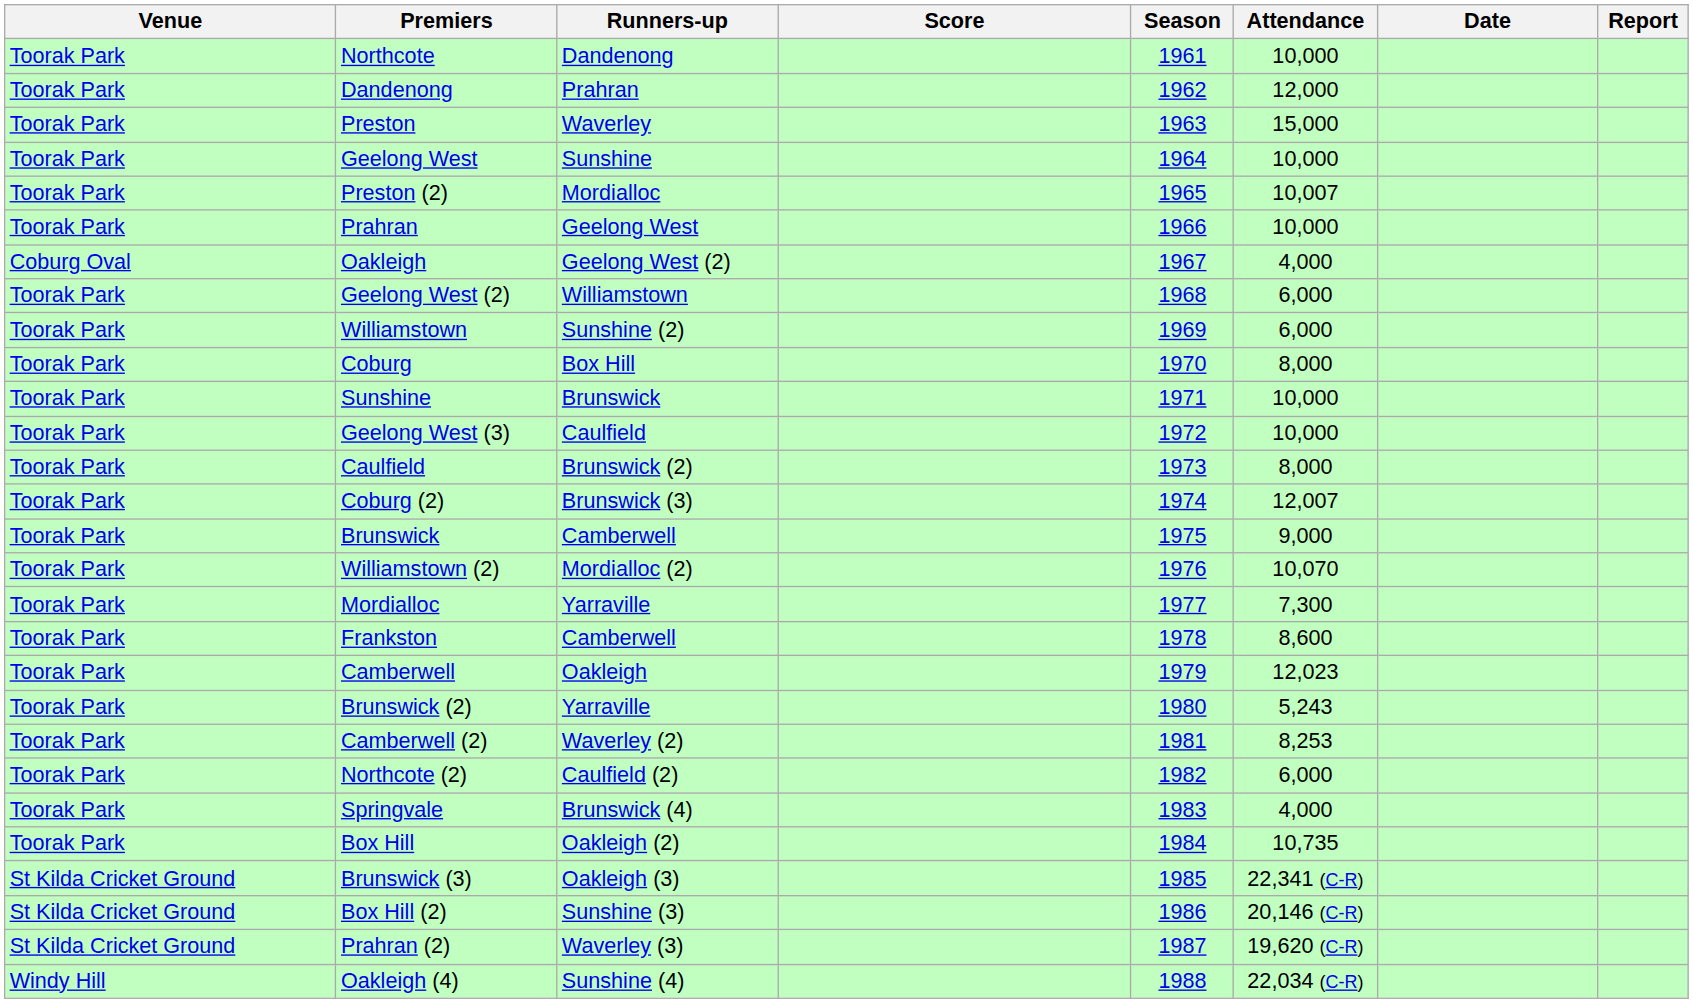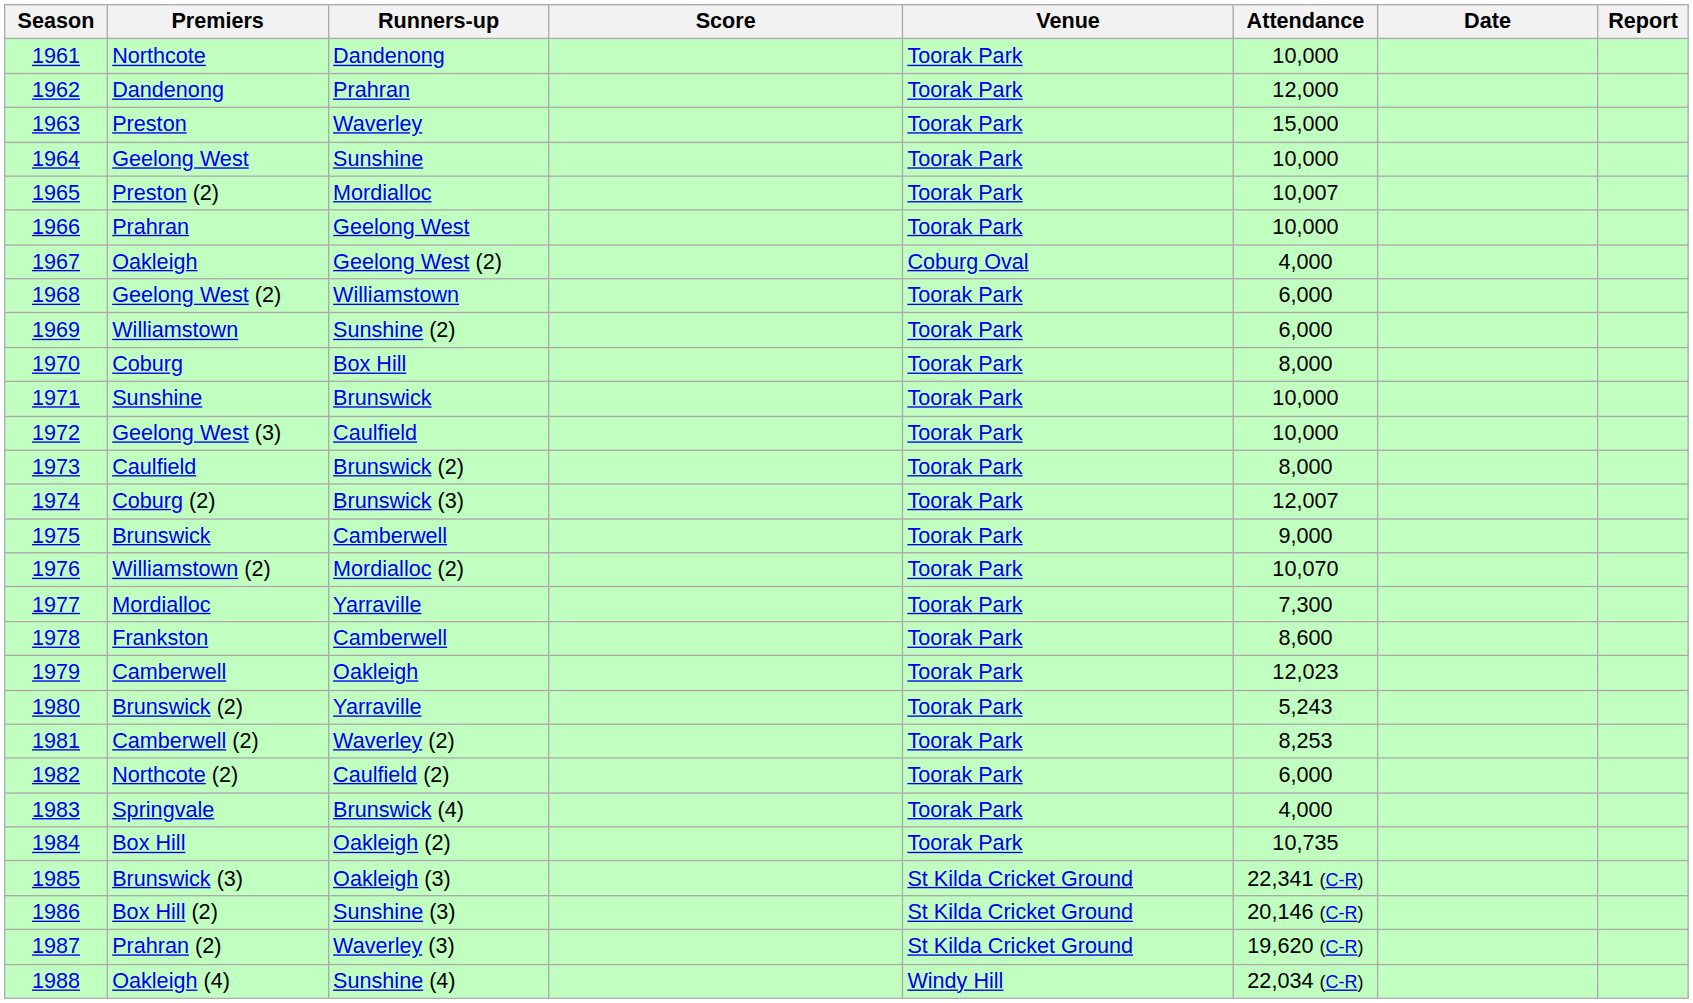columns swapped: (1182, 21) <-> (170, 21)
